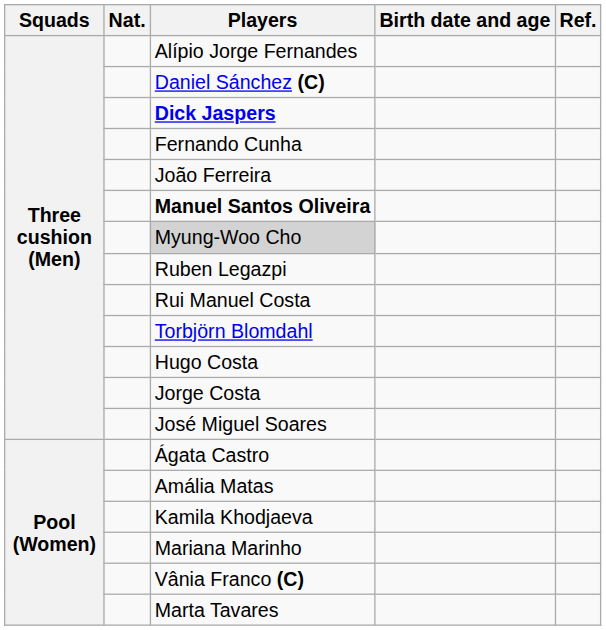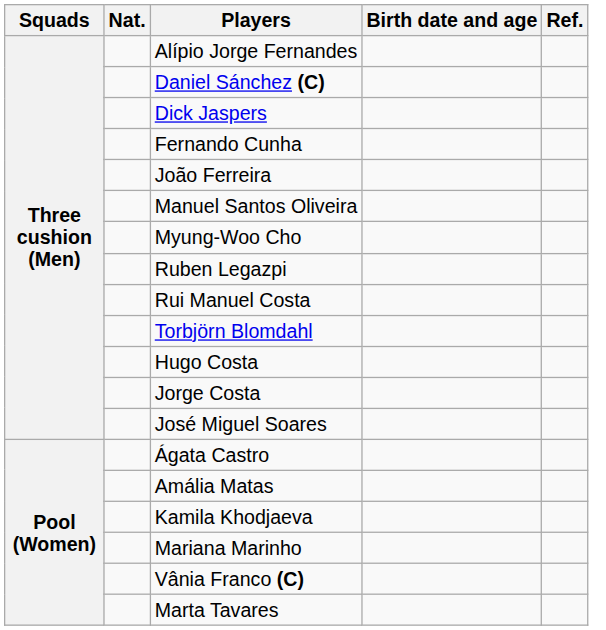(215, 113) bold -> (211, 113) normal
(263, 207) bold -> (256, 207) normal
(228, 238) lightgrey background -> (228, 238) no background
